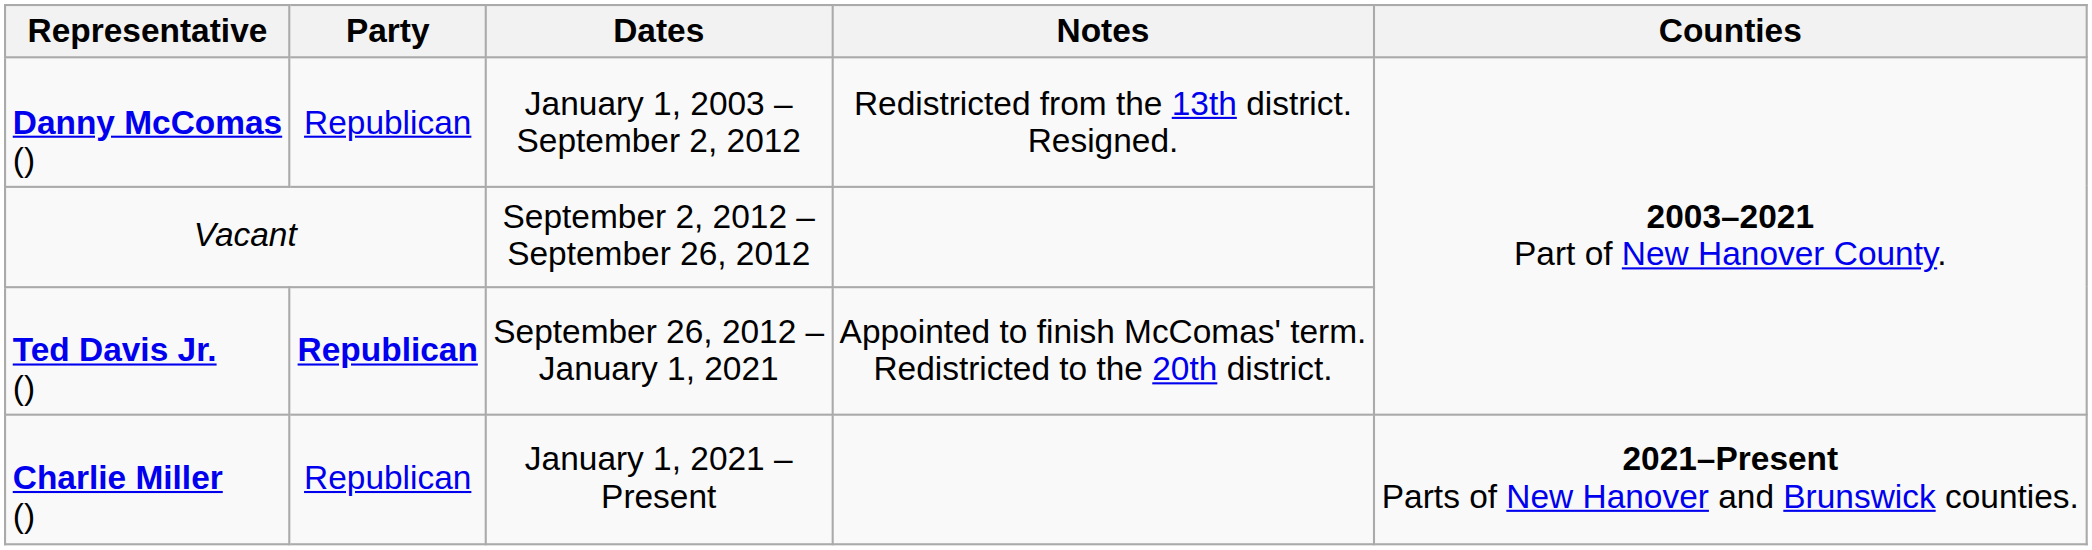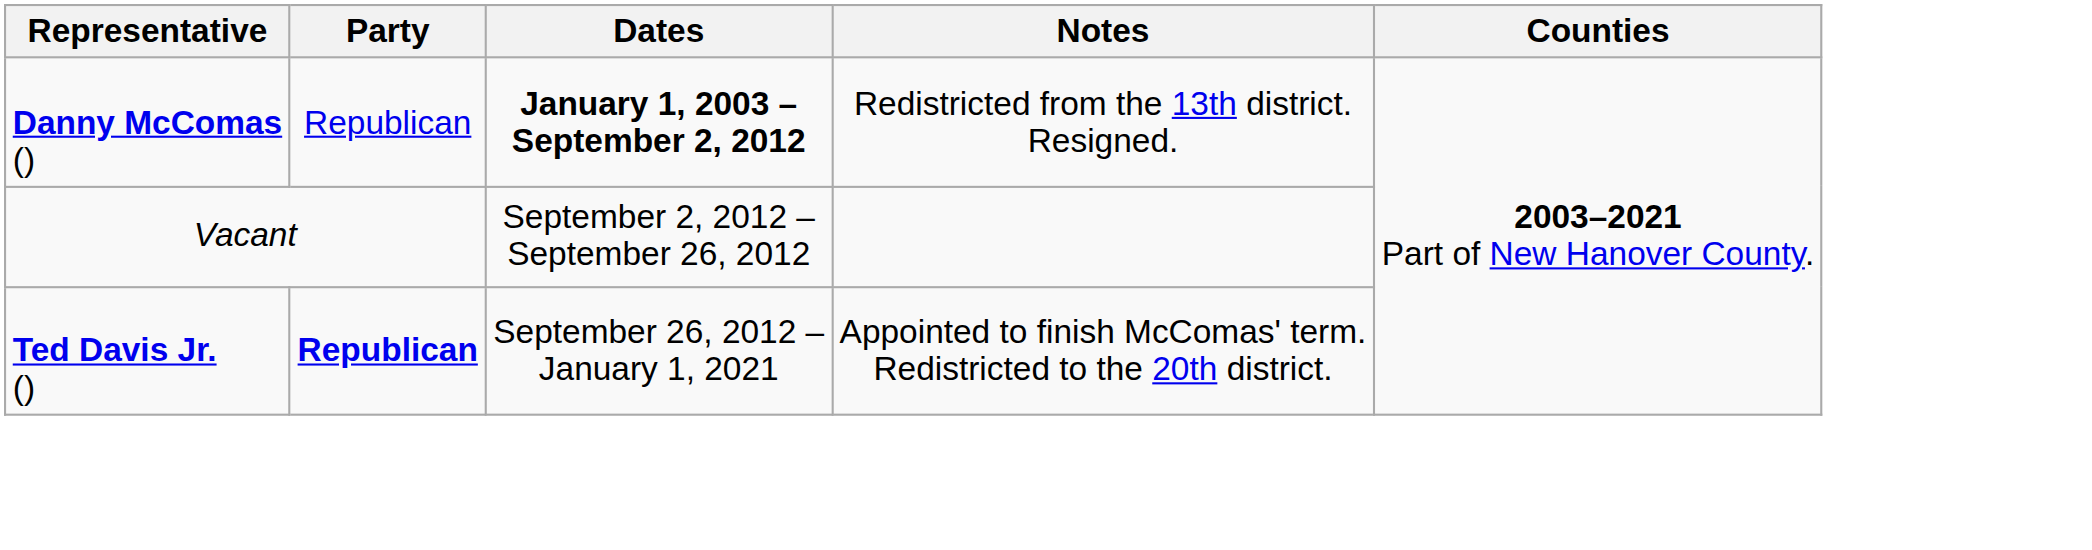(659, 121) normal -> (659, 121) bold
- row: (118, 497)
